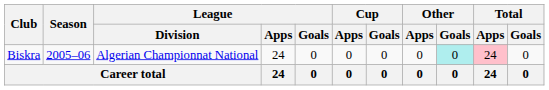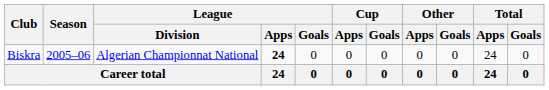(278, 54) normal -> (278, 54) bold
(455, 54) paleturquoise background -> (455, 54) no background
(490, 54) pink background -> (490, 54) no background
